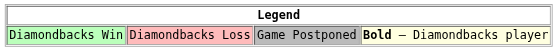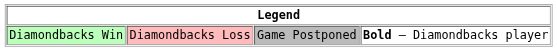(456, 35) lightyellow background -> (456, 35) no background
